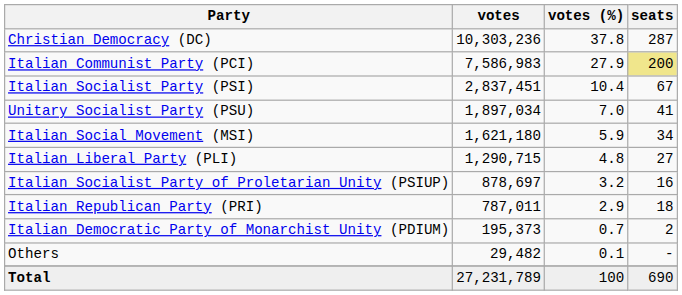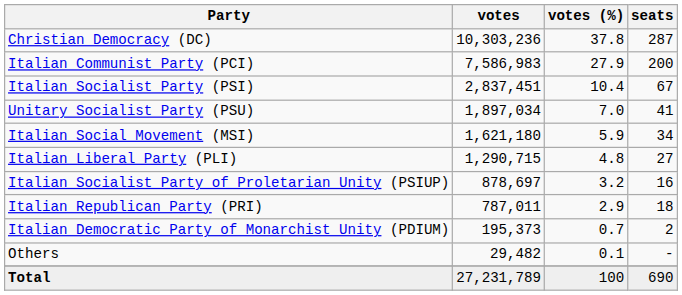(661, 64) khaki background -> (661, 64) no background
